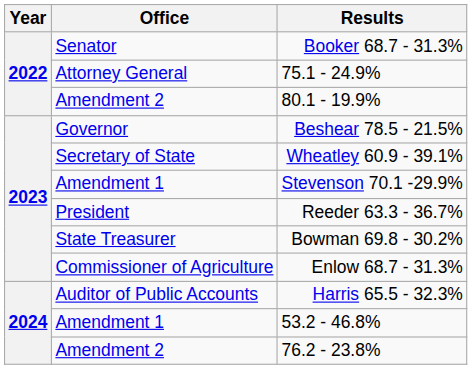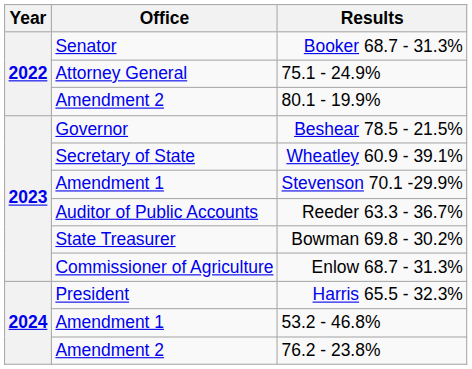(92, 211) President -> (157, 211) Auditor of Public Accounts
(157, 294) Auditor of Public Accounts -> (92, 294) President
